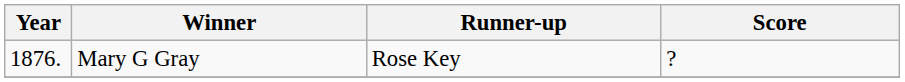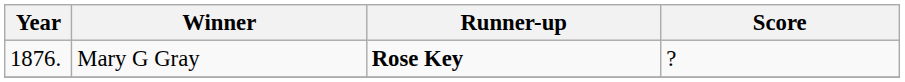(416, 58) normal -> (417, 58) bold
